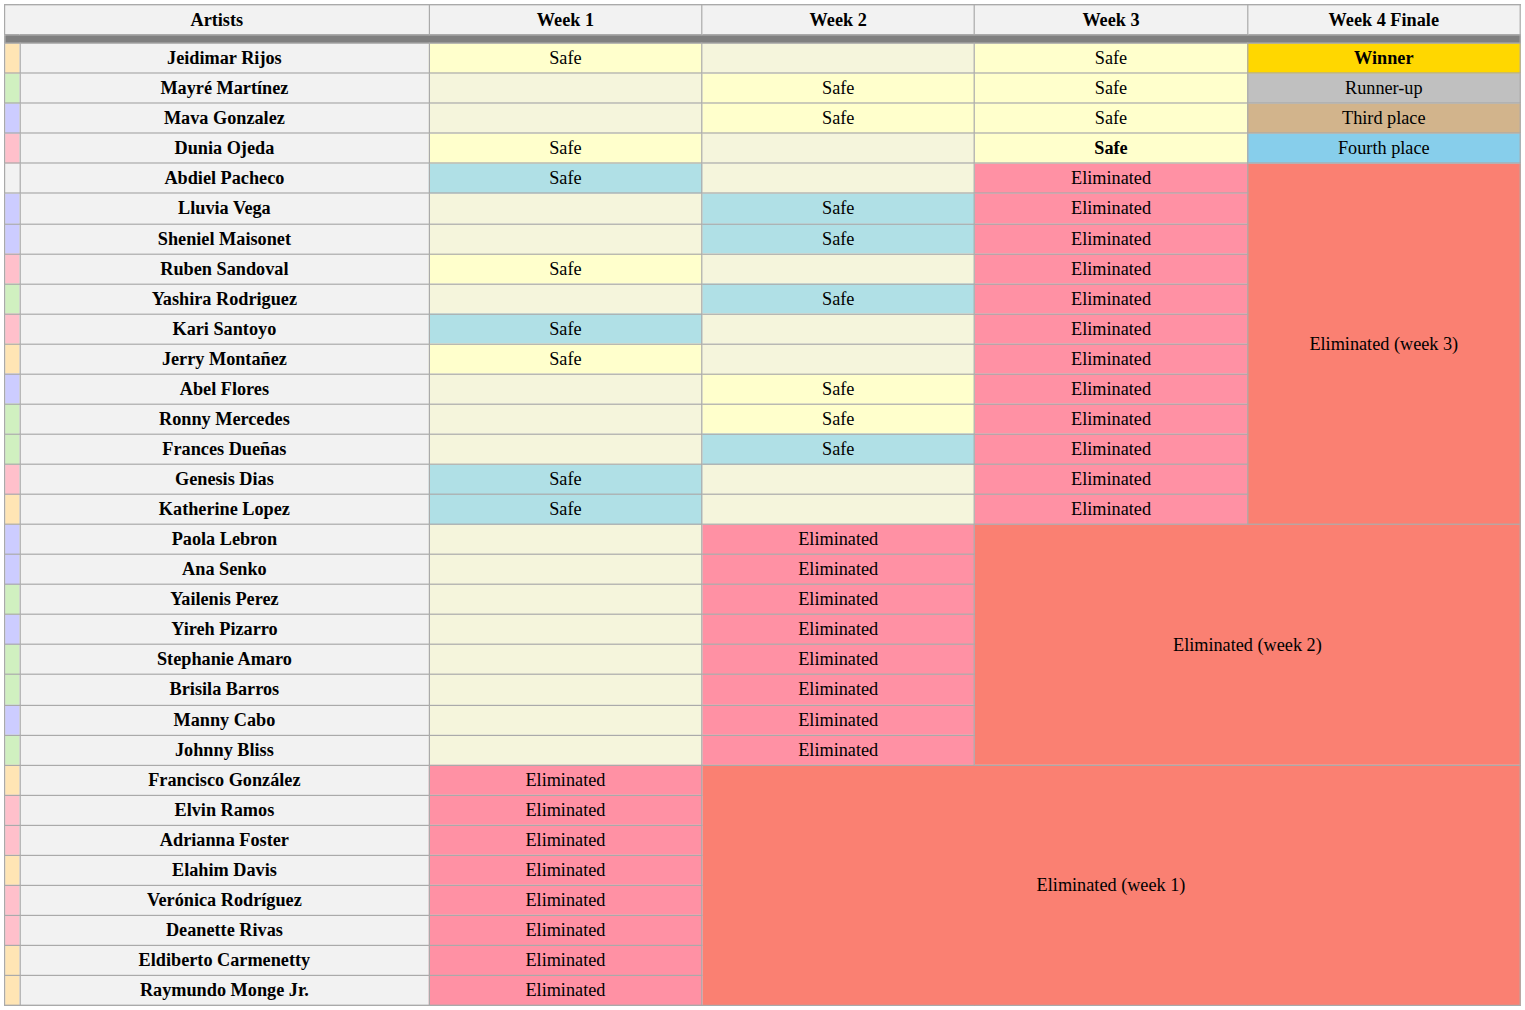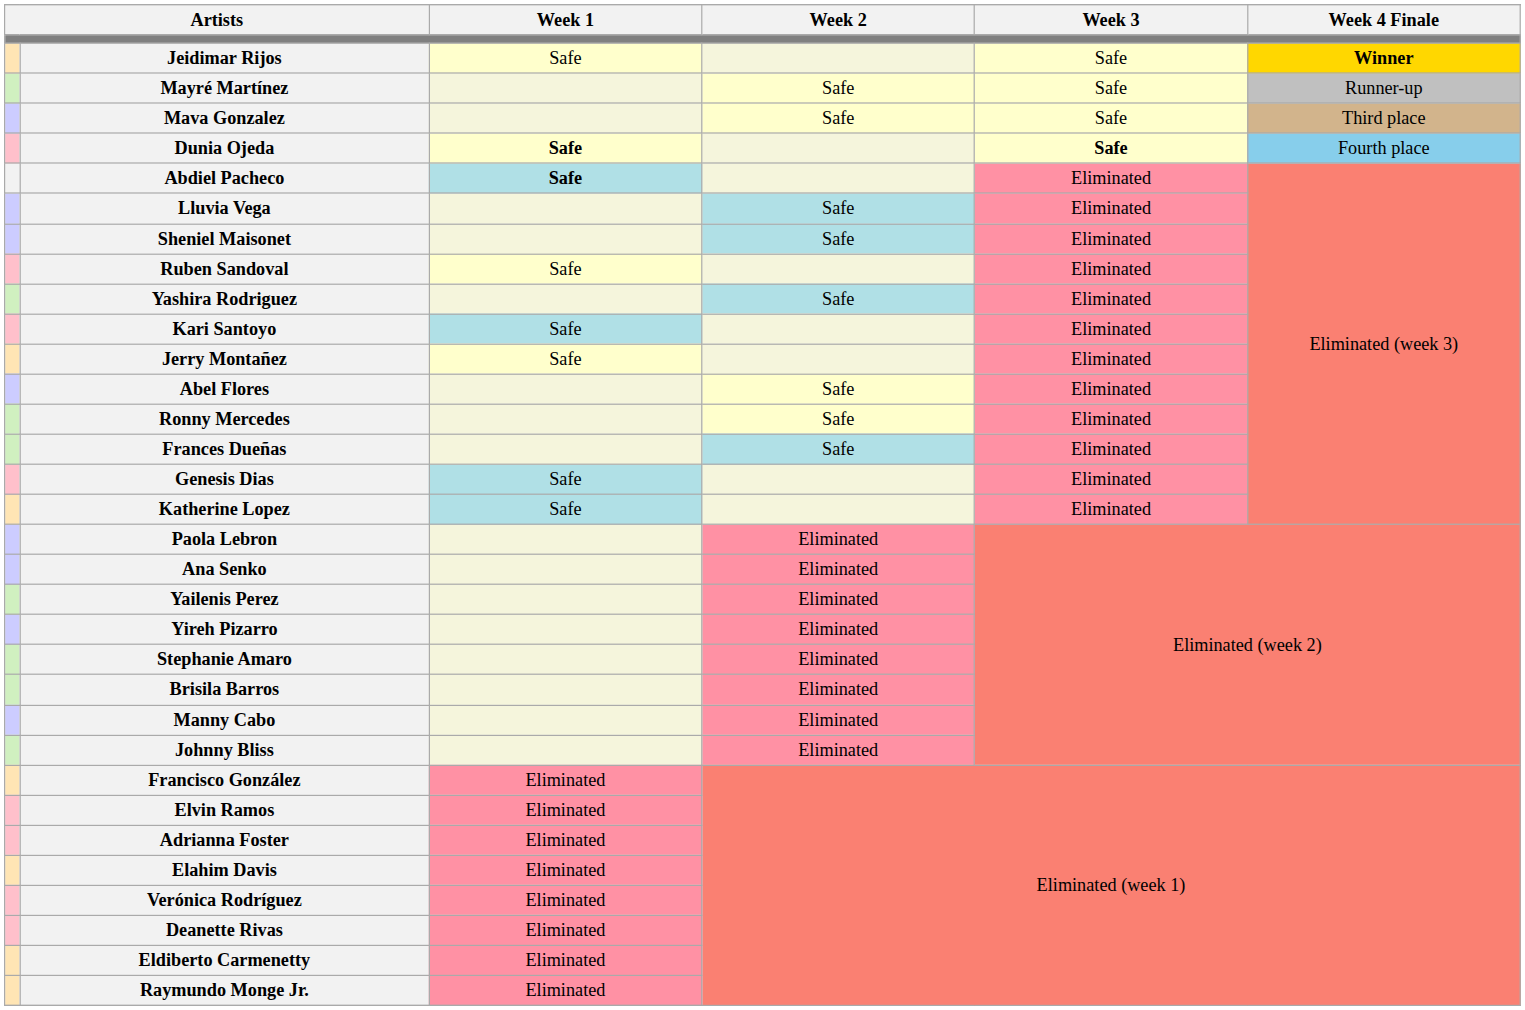(565, 148) normal -> (565, 148) bold
(565, 178) normal -> (565, 178) bold
